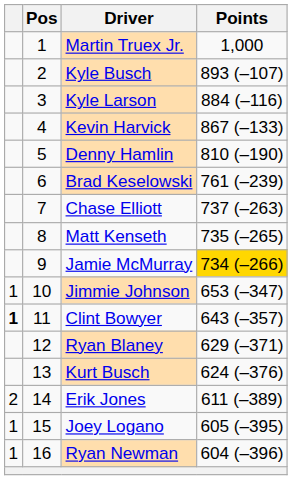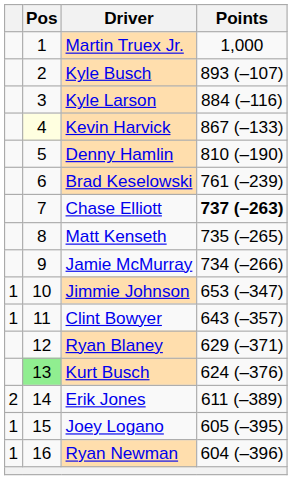(42, 127) no background -> (42, 127) lightyellow background
(242, 209) normal -> (242, 209) bold
(242, 263) gold background -> (242, 263) no background
(13, 317) bold -> (13, 317) normal
(42, 372) no background -> (42, 372) lightgreen background
